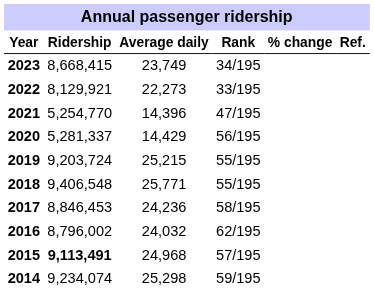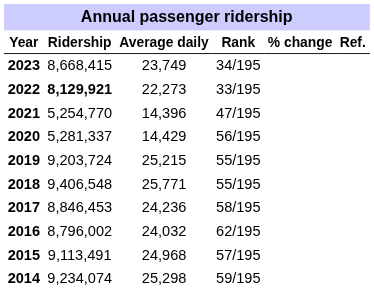(80, 89) normal -> (80, 89) bold
(80, 255) bold -> (80, 255) normal
